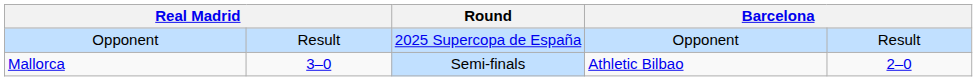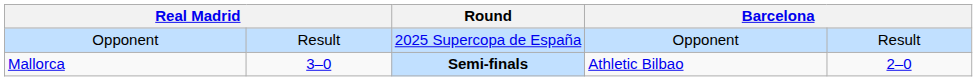(488, 64) normal -> (488, 64) bold
